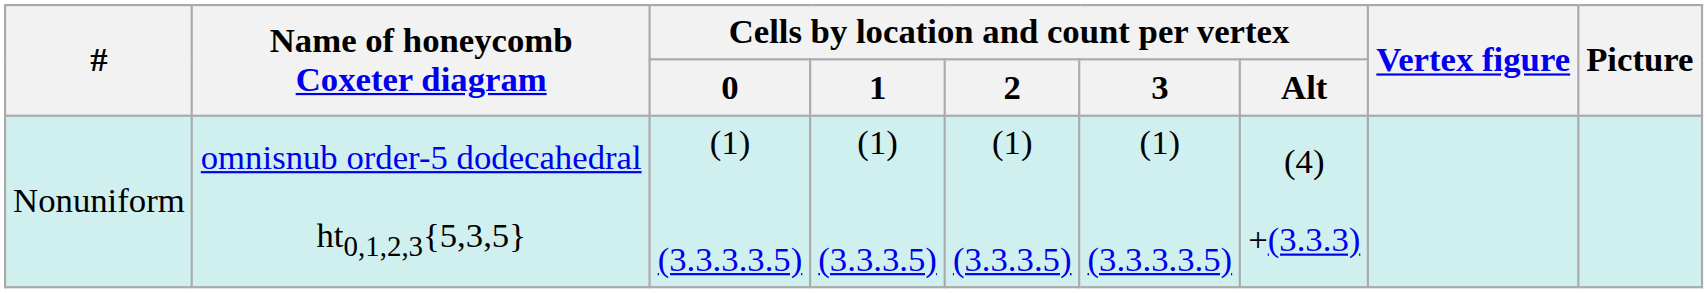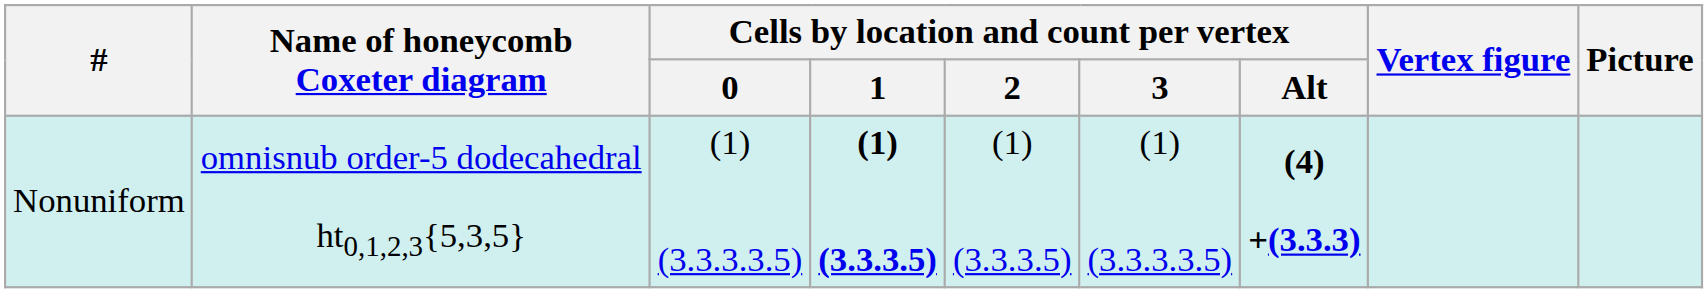(878, 200) normal -> (878, 200) bold
(1304, 200) normal -> (1304, 200) bold
